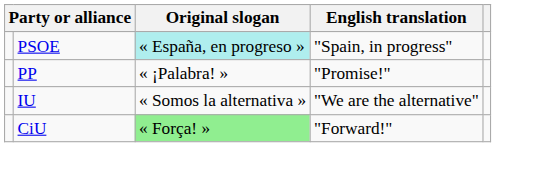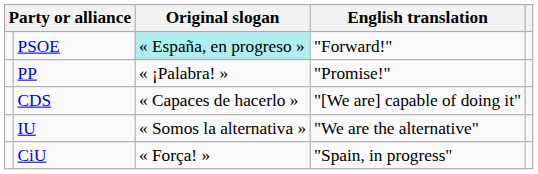(383, 45) "Spain, in progress" -> (353, 45) "Forward!"
+ row: (34, 100)
(175, 127) lightgreen background -> (175, 155) no background
(353, 127) "Forward!" -> (383, 155) "Spain, in progress"
